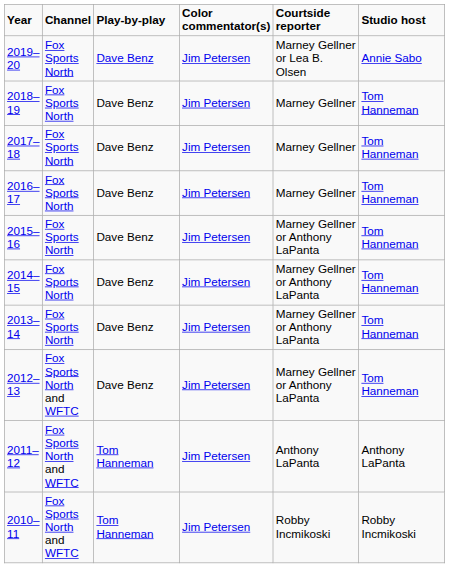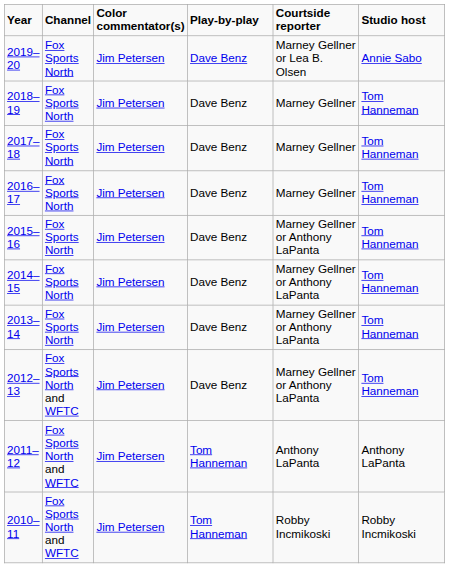columns swapped: (131, 20) <-> (226, 20)
